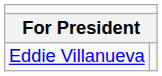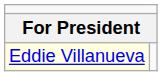(77, 57) no background -> (77, 57) lightyellow background
